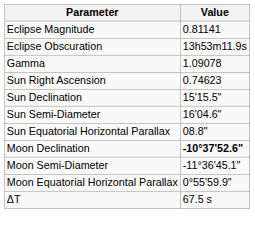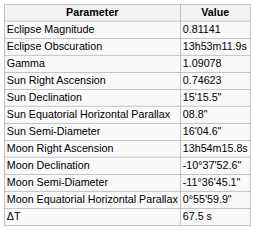rows swapped: (54, 115) <-> (88, 132)
+ row: (60, 149)
(213, 149) bold -> (212, 166) normal
